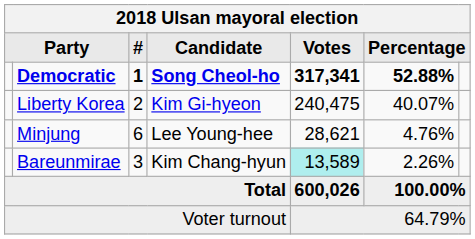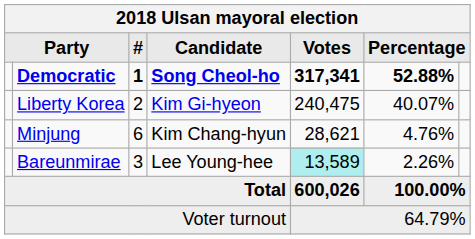(212, 133) Lee Young-hee -> (219, 133) Kim Chang-hyun
(219, 162) Kim Chang-hyun -> (212, 162) Lee Young-hee
